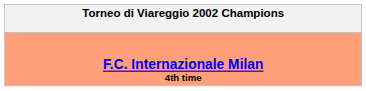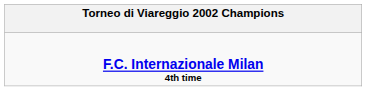(183, 70) lightsalmon background -> (183, 70) no background
